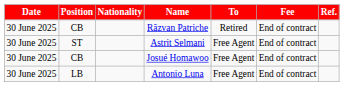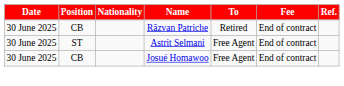- row: (178, 74)
